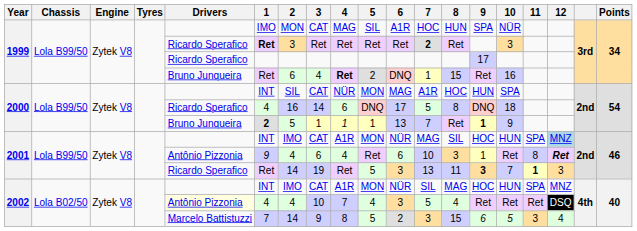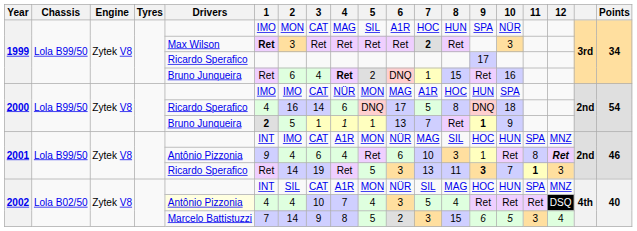(208, 44) Ricardo Sperafico -> (194, 44) Max Wilson
(266, 91) INT -> (266, 91) IMO
(292, 91) SIL -> (292, 91) IMO
(561, 139) lightblue background -> (561, 139) no background
(292, 186) IMO -> (292, 186) SIL
